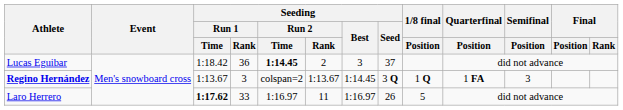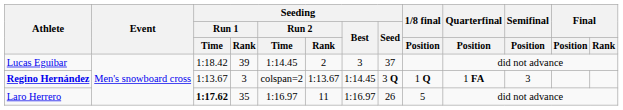(244, 62) 36 -> (244, 62) 39
(282, 62) bold -> (282, 62) normal
(244, 97) 33 -> (244, 97) 35
